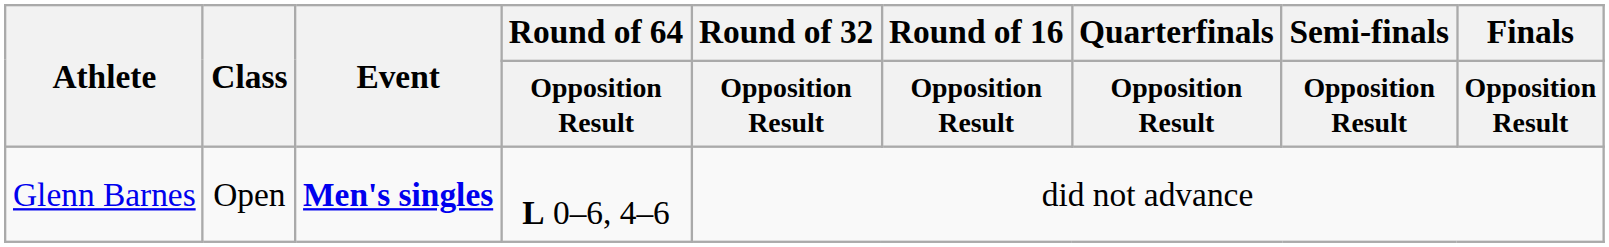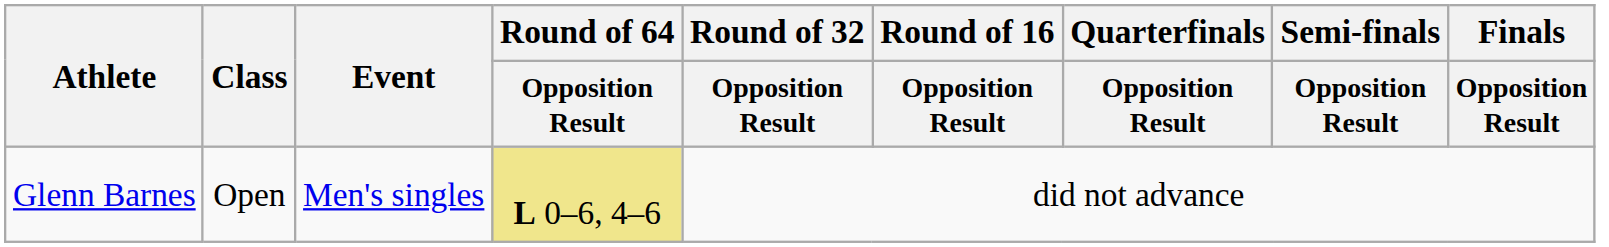(398, 194) bold -> (394, 194) normal
(596, 214) no background -> (587, 214) khaki background
